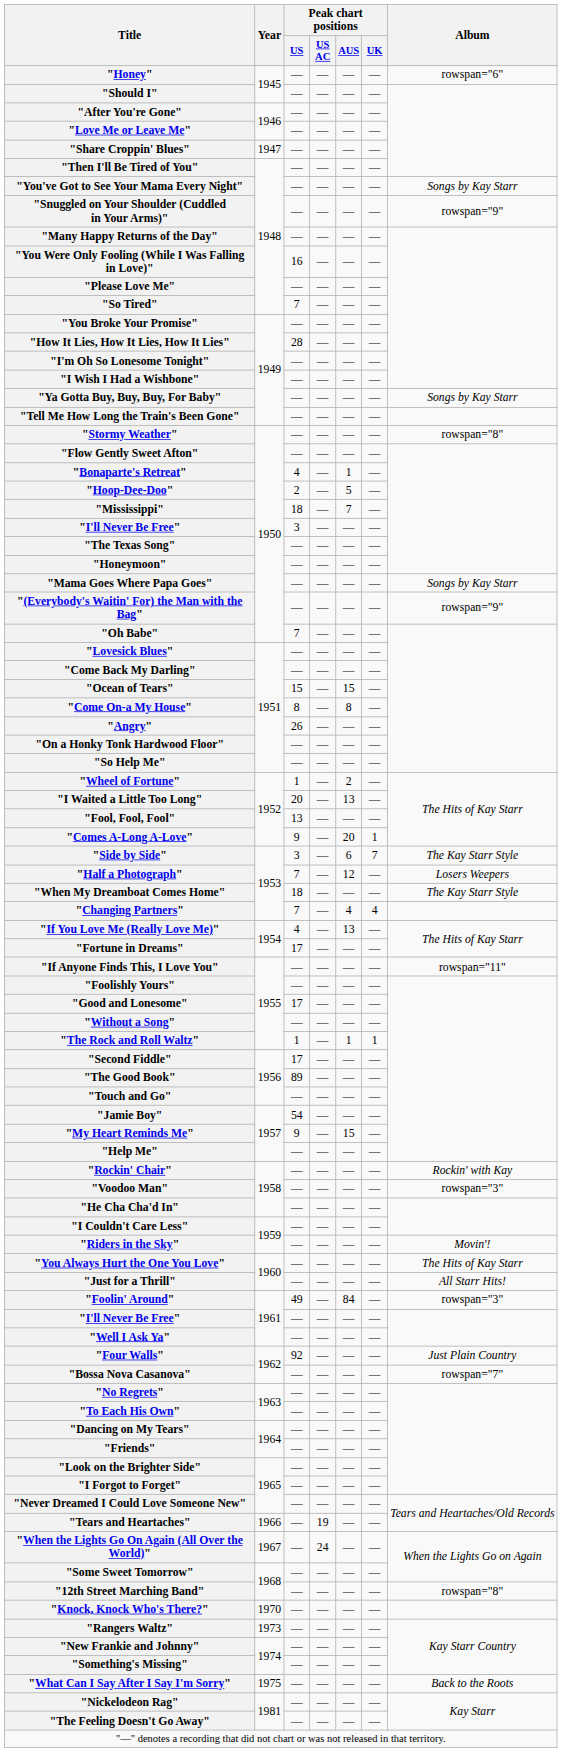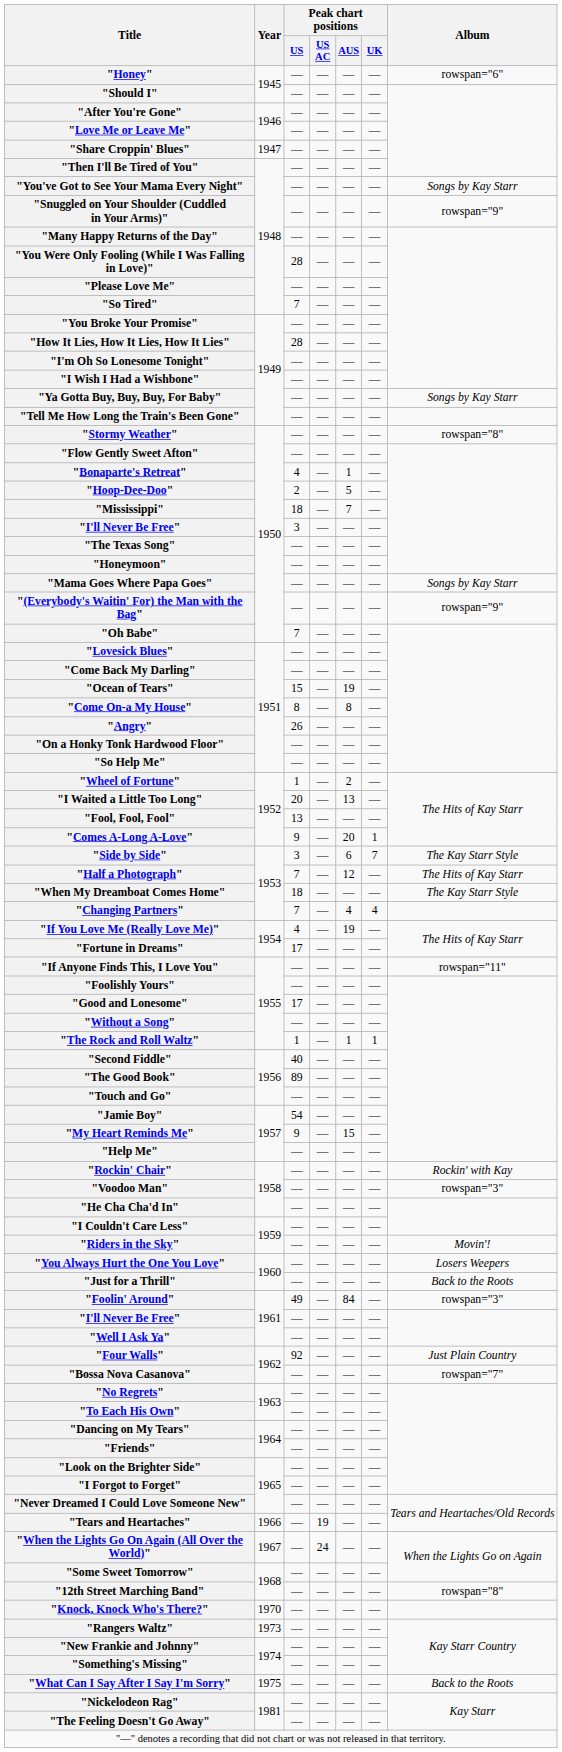(297, 261) 16 -> (297, 261) 28
(349, 688) 15 -> (349, 688) 19
(472, 874) Losers Weepers -> (472, 874) The Hits of Kay Starr
(349, 929) 13 -> (349, 929) 19
(297, 1059) 17 -> (297, 1059) 40
(472, 1263) The Hits of Kay Starr -> (472, 1263) Losers Weepers
(472, 1281) All Starr Hits! -> (472, 1281) Back to the Roots
